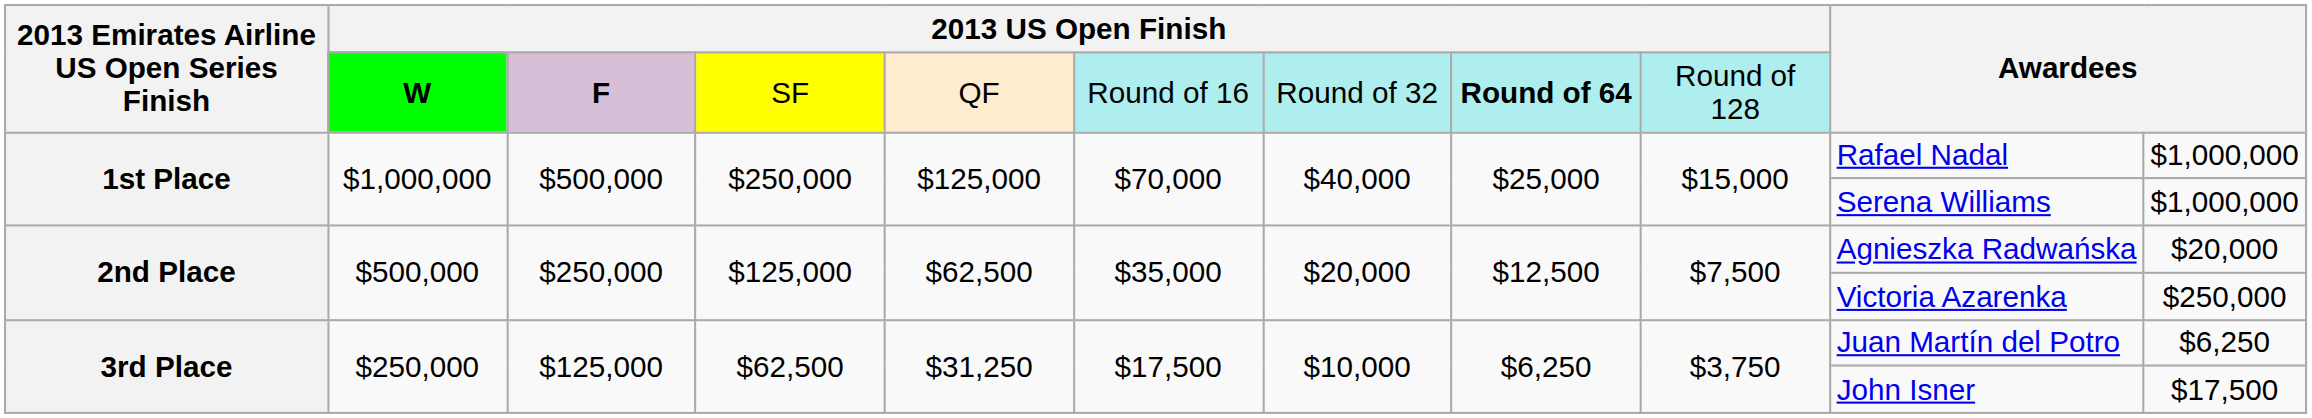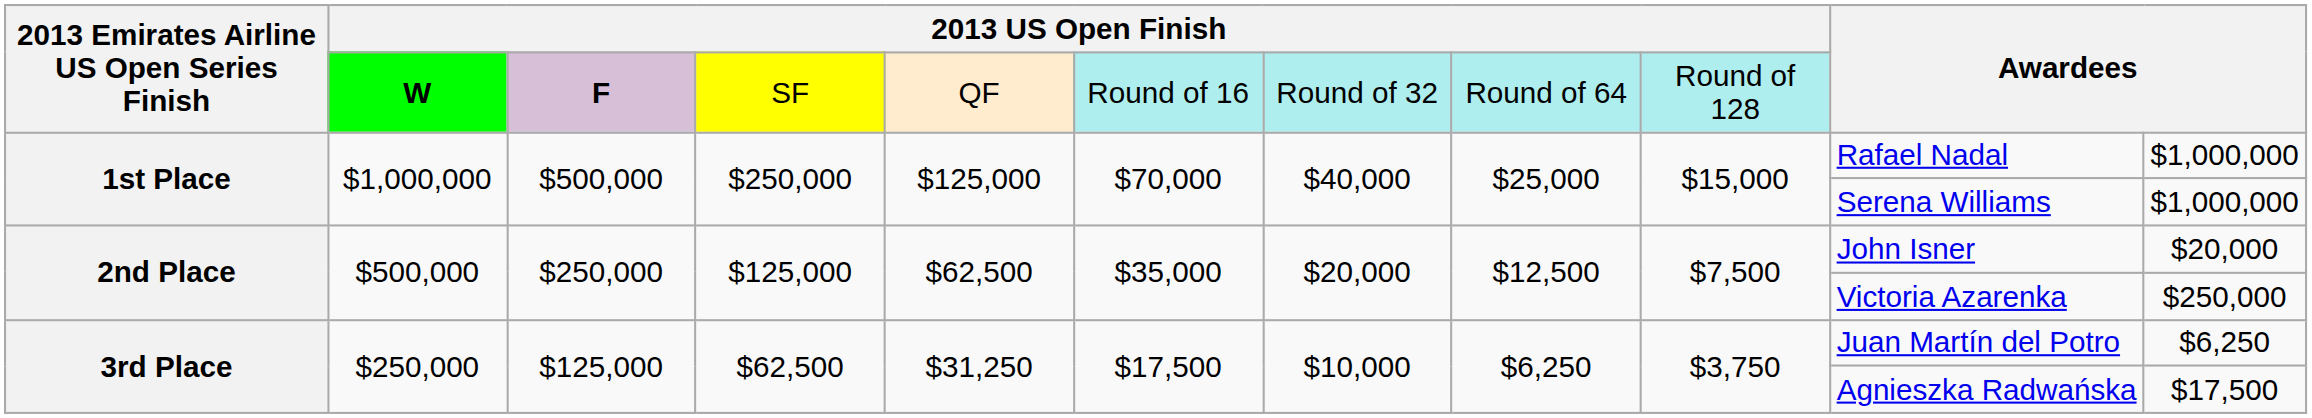(1546, 92) bold -> (1546, 92) normal
(1987, 249) Agnieszka Radwańska -> (1906, 249) John Isner
(1906, 390) John Isner -> (1987, 390) Agnieszka Radwańska
